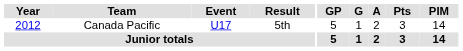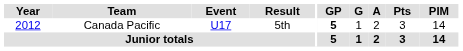(333, 25) normal -> (333, 25) bold
